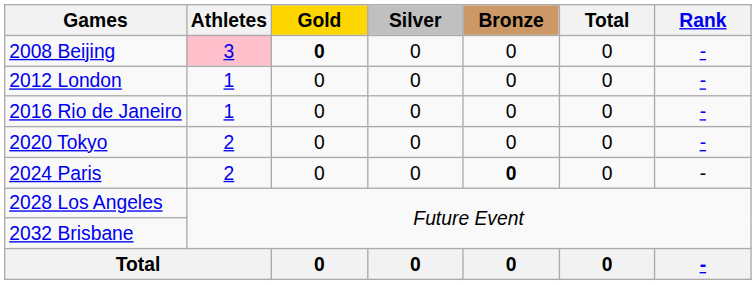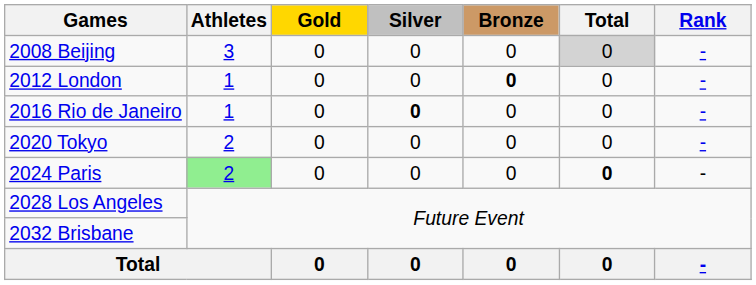(229, 51) pink background -> (229, 51) no background
(319, 51) bold -> (319, 51) normal
(607, 51) no background -> (607, 51) lightgrey background
(511, 81) normal -> (511, 81) bold
(415, 112) normal -> (415, 112) bold
(229, 173) no background -> (229, 173) lightgreen background
(511, 173) bold -> (511, 173) normal
(607, 173) normal -> (607, 173) bold
